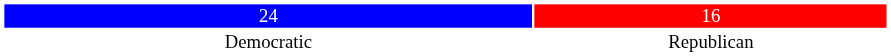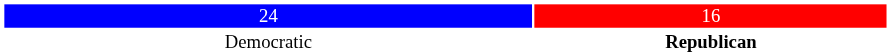(711, 41) normal -> (711, 41) bold
